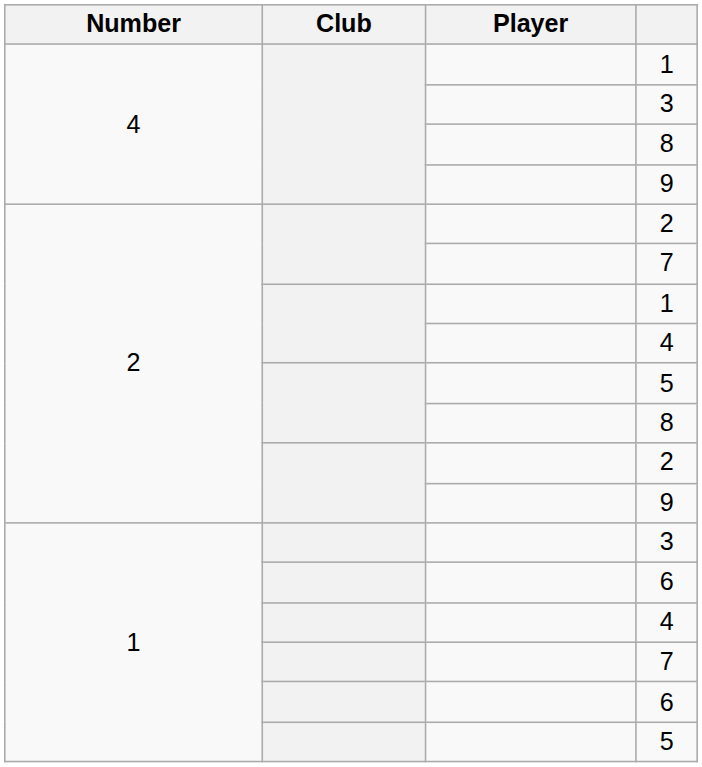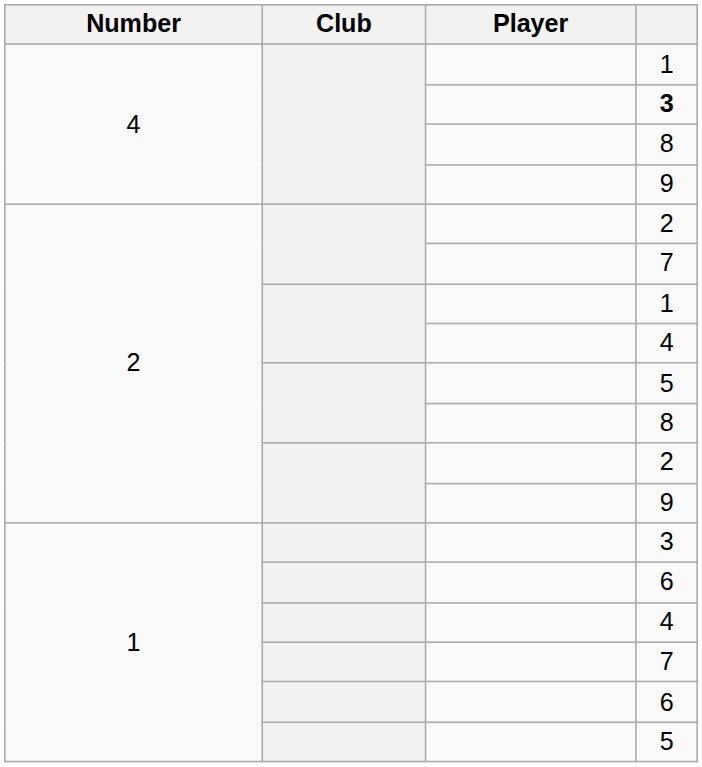(667, 104) normal -> (667, 104) bold
